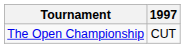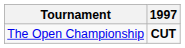(163, 34) normal -> (163, 34) bold
